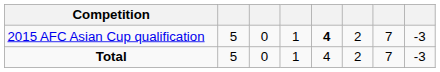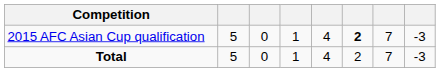(327, 36) bold -> (327, 36) normal
(358, 36) normal -> (358, 36) bold
